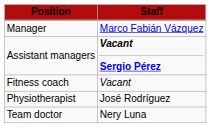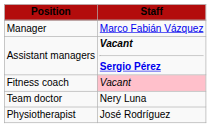(115, 83) no background -> (115, 83) pink background
rows swapped: (41, 99) <-> (34, 115)
